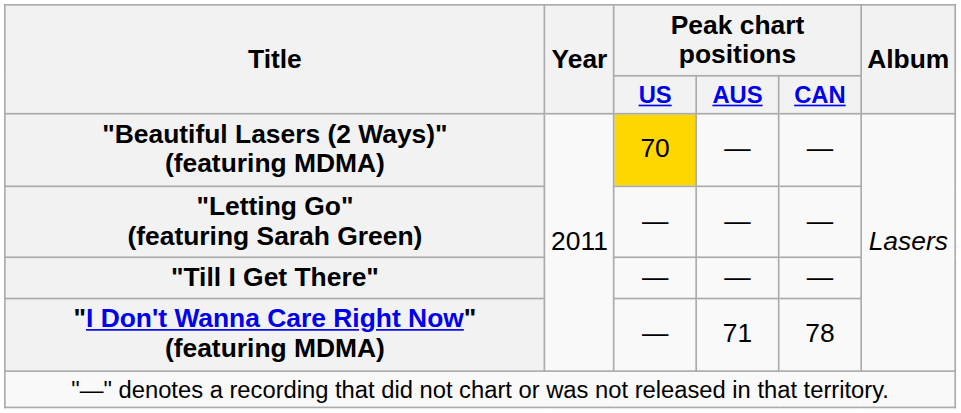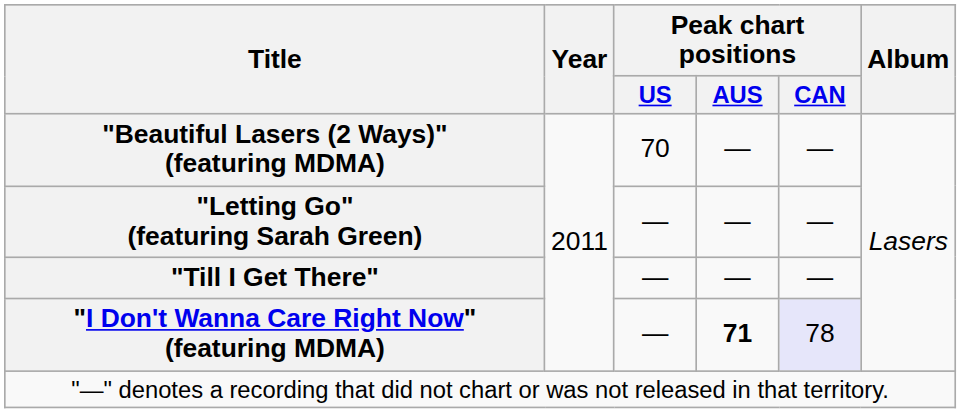(655, 149) gold background -> (655, 149) no background
(738, 334) normal -> (738, 334) bold
(820, 334) no background -> (820, 334) lavender background
